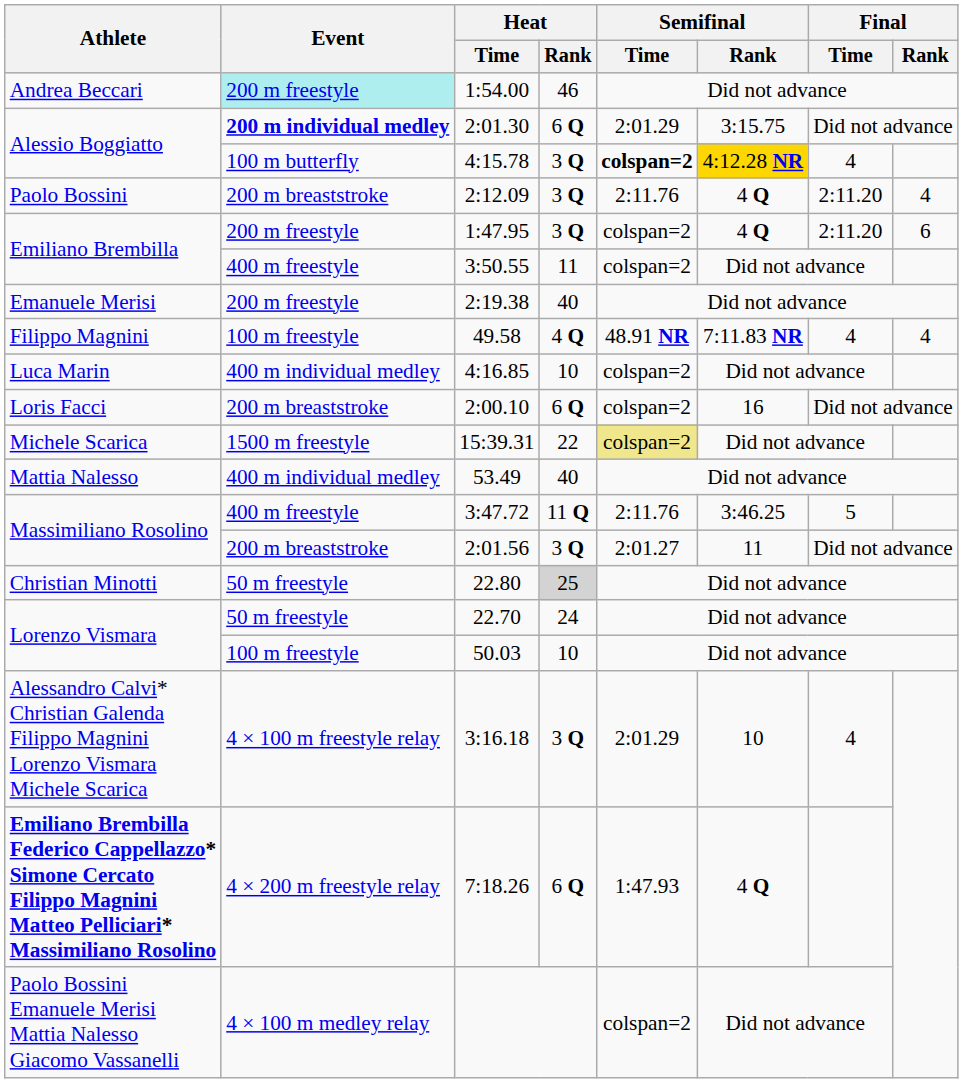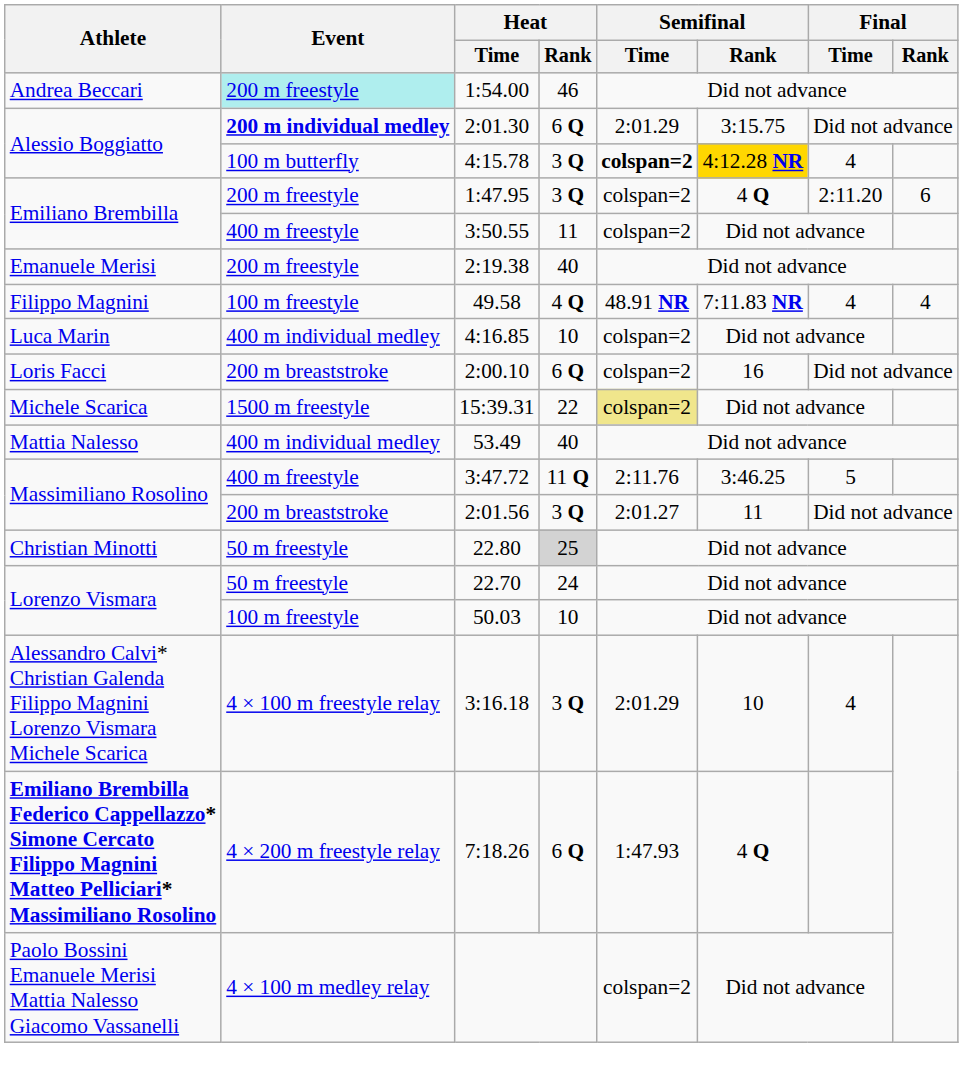- row: (497, 196)
